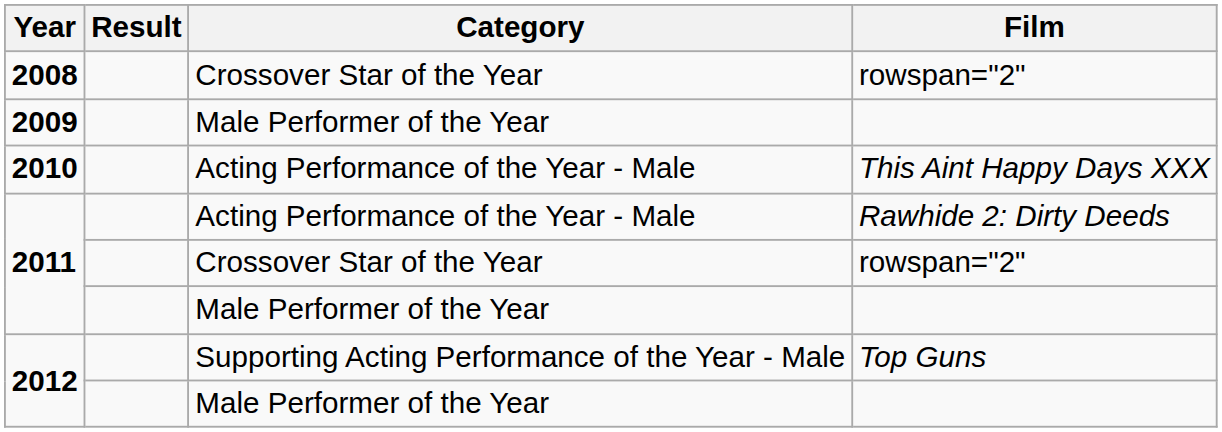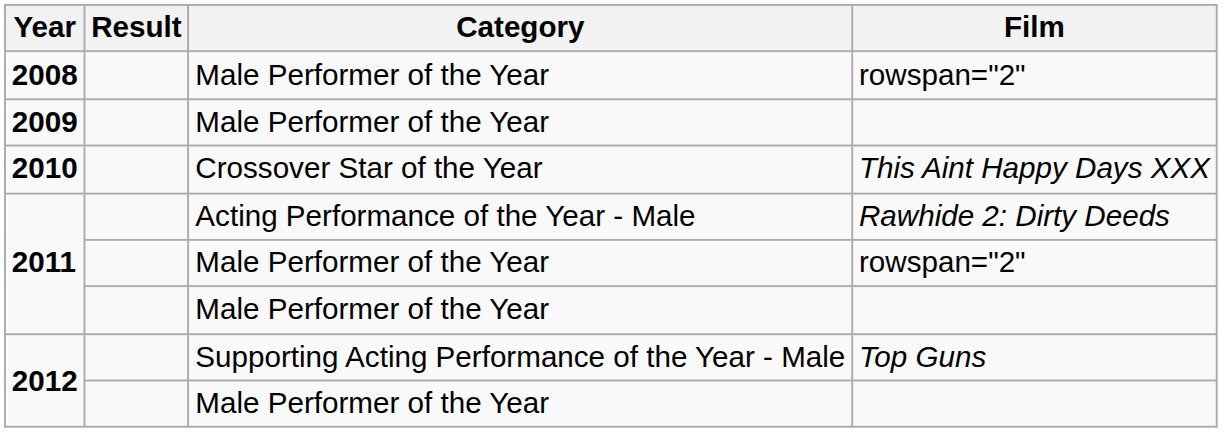(369, 74) Crossover Star of the Year -> (372, 74) Male Performer of the Year
(445, 168) Acting Performance of the Year - Male -> (369, 168) Crossover Star of the Year
(369, 262) Crossover Star of the Year -> (372, 262) Male Performer of the Year
